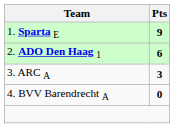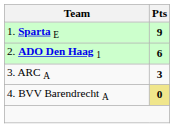(160, 94) no background -> (160, 94) khaki background
